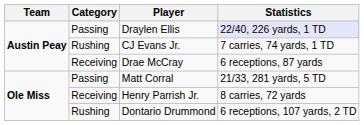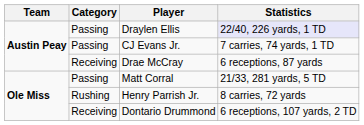(90, 46) Rushing -> (90, 46) Passing
(94, 95) Receiving -> (90, 95) Rushing
(90, 112) Rushing -> (94, 112) Receiving
